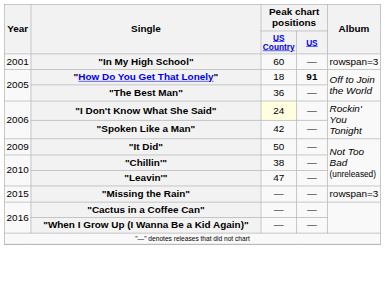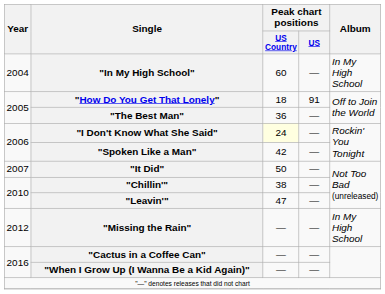(18, 61) 2001 -> (18, 72) 2004
(354, 61) rowspan=3 -> (347, 72) In My High School
(312, 77) bold -> (314, 99) normal
(18, 147) 2009 -> (18, 169) 2007
(18, 194) 2015 -> (18, 227) 2012
(354, 194) rowspan=3 -> (347, 227) In My High School
